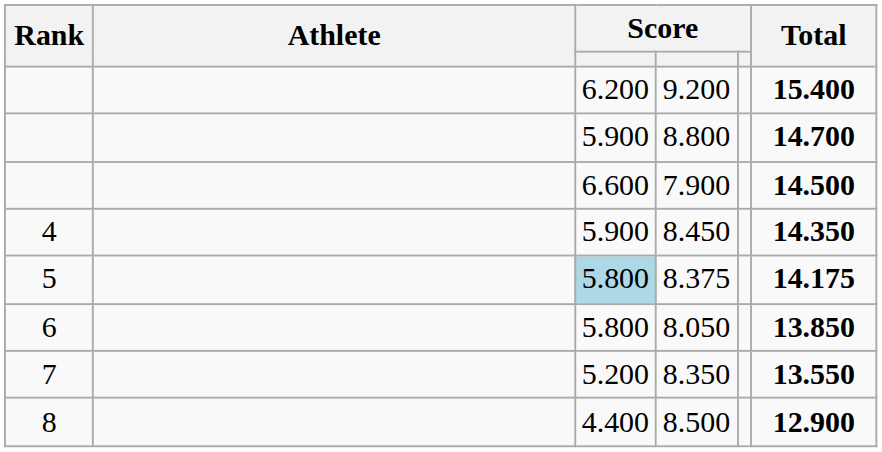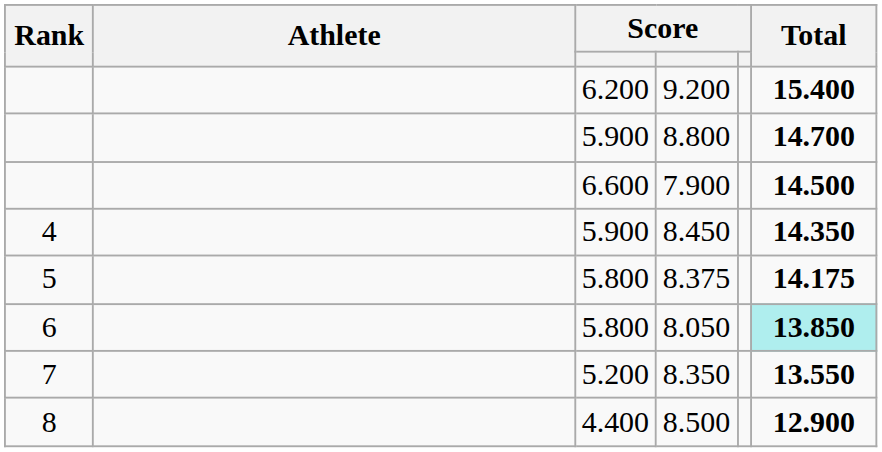(615, 279) lightblue background -> (615, 279) no background
(814, 326) no background -> (814, 326) paleturquoise background
